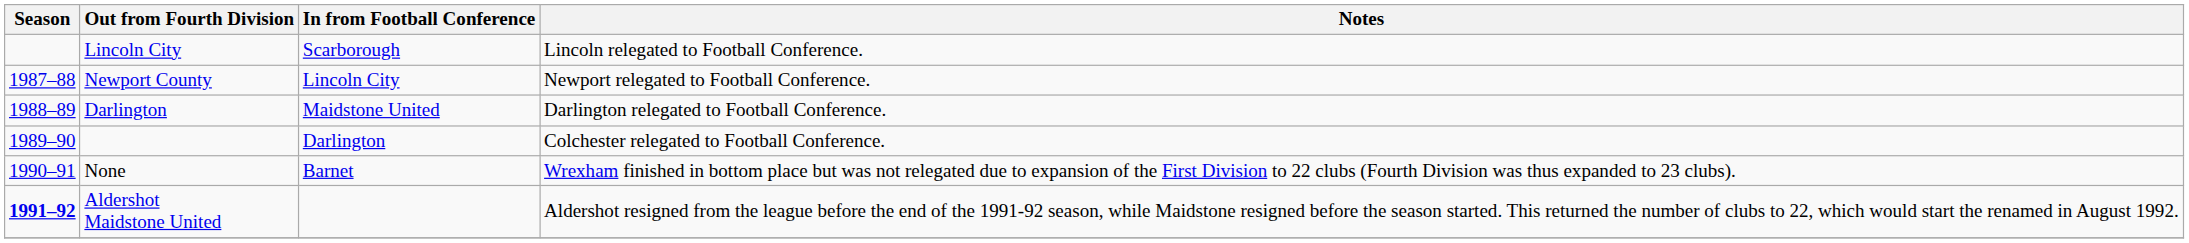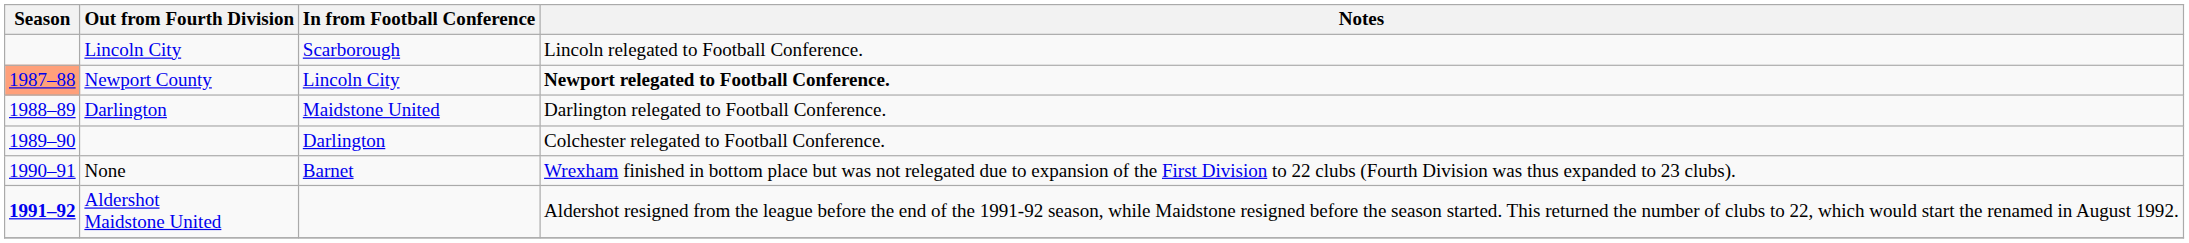(42, 79) no background -> (42, 79) lightsalmon background
(707, 79) normal -> (717, 79) bold
